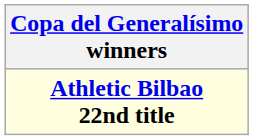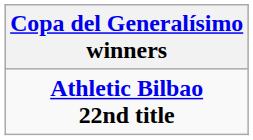(127, 101) lightyellow background -> (127, 101) no background
